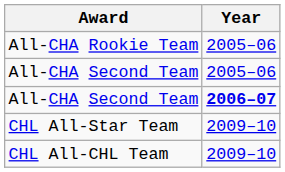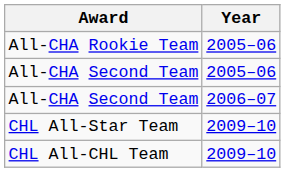(241, 100) bold -> (241, 100) normal
